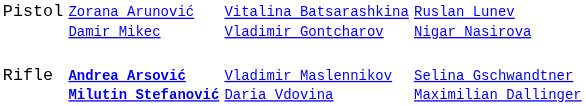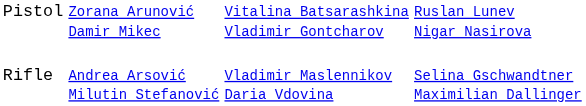(144, 85) bold -> (144, 85) normal
